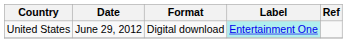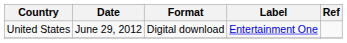(274, 29) paleturquoise background -> (274, 29) no background
